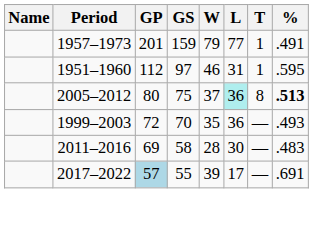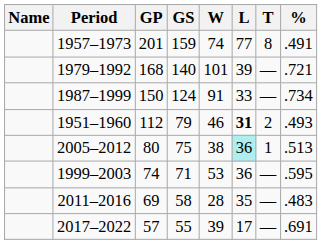(212, 43) 79 -> (216, 43) 74
(260, 43) 1 -> (268, 43) 8
+ row: (94, 69)
+ row: (94, 95)
(184, 69) 97 -> (184, 122) 79
(236, 69) normal -> (244, 122) bold
(260, 69) 1 -> (268, 122) 2
(290, 69) .595 -> (298, 122) .493
(212, 95) 37 -> (216, 148) 38
(260, 95) 8 -> (268, 148) 1
(290, 95) bold -> (298, 148) normal
(151, 122) 72 -> (151, 174) 74
(184, 122) 70 -> (184, 174) 71
(212, 122) 35 -> (216, 174) 53
(290, 122) .493 -> (298, 174) .595
(236, 148) 30 -> (244, 200) 35
(151, 174) lightblue background -> (151, 226) no background
